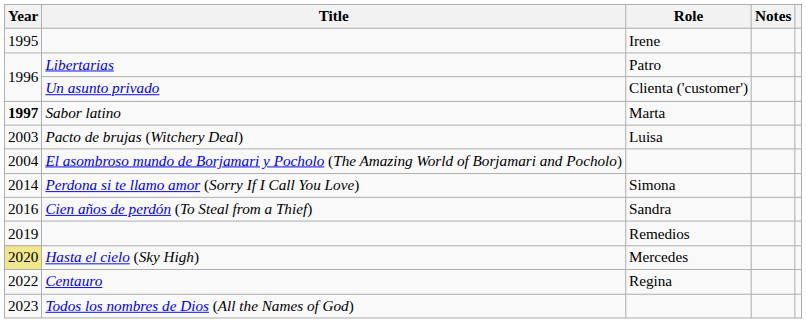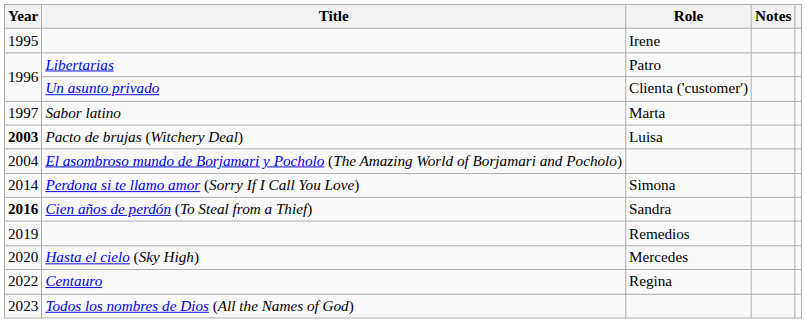(23, 112) bold -> (23, 112) normal
(23, 137) normal -> (23, 137) bold
(23, 209) normal -> (23, 209) bold
(23, 257) khaki background -> (23, 257) no background
